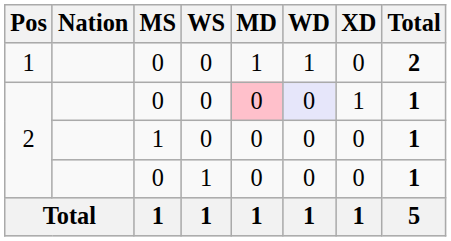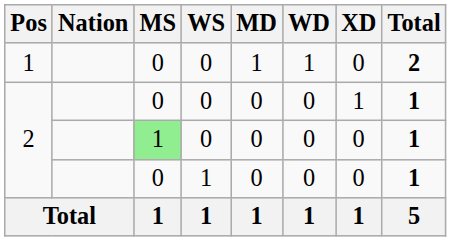(257, 100) pink background -> (257, 100) no background
(309, 100) lavender background -> (309, 100) no background
(158, 139) no background -> (158, 139) lightgreen background
